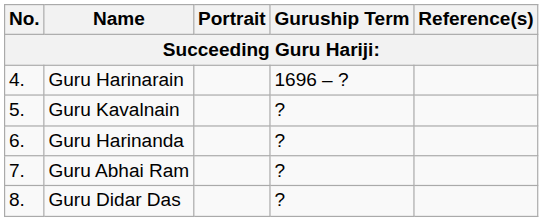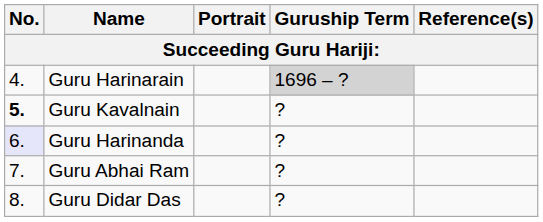(312, 79) no background -> (312, 79) lightgrey background
(17, 110) normal -> (17, 110) bold
(17, 140) no background -> (17, 140) lavender background
